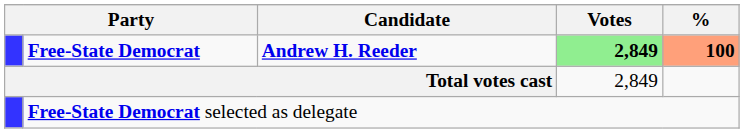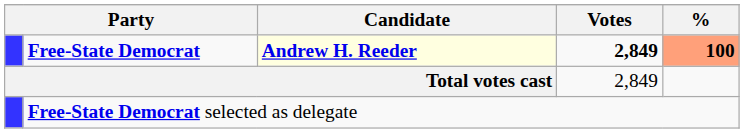(339, 50) no background -> (339, 50) lightyellow background
(636, 50) lightgreen background -> (636, 50) no background
